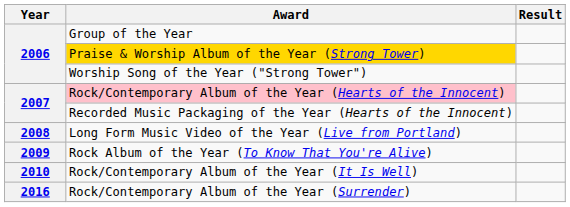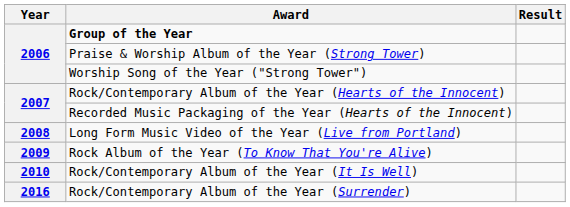(131, 34) normal -> (131, 34) bold
(247, 54) gold background -> (247, 54) no background
(287, 93) pink background -> (287, 93) no background
